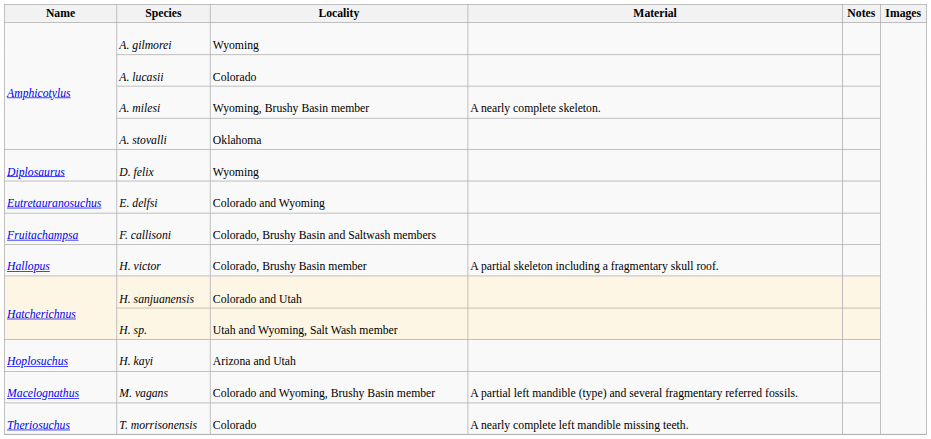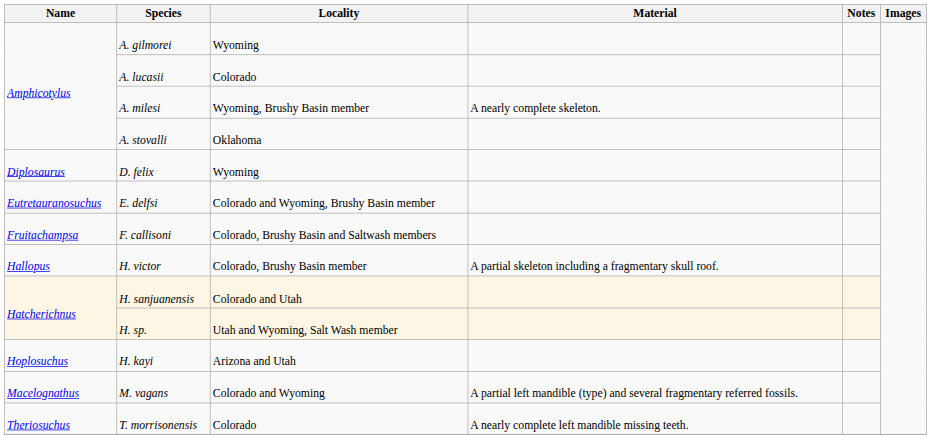(269, 203) Colorado and Wyoming -> (324, 203) Colorado and Wyoming, Brushy Basin member
(324, 393) Colorado and Wyoming, Brushy Basin member -> (269, 393) Colorado and Wyoming
